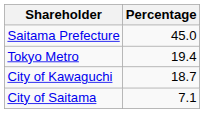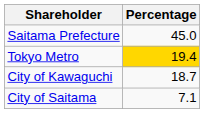(184, 56) no background -> (184, 56) gold background
